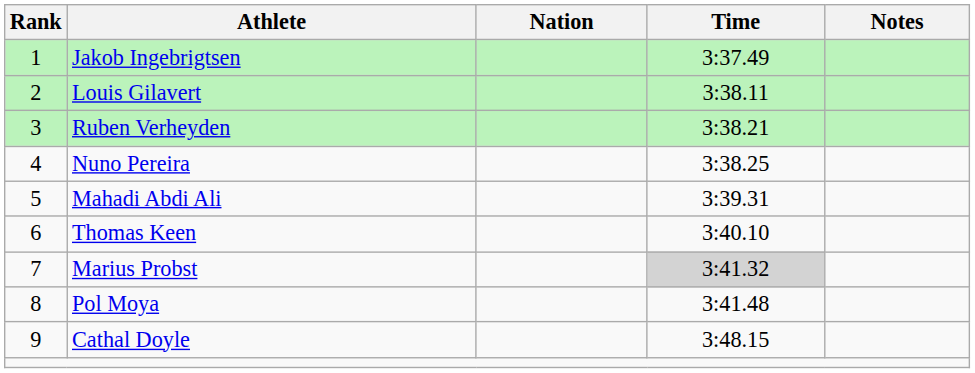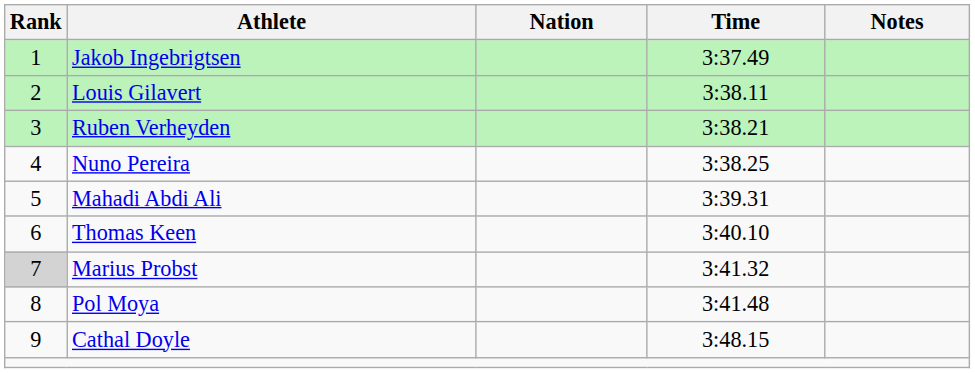(36, 269) no background -> (36, 269) lightgrey background
(736, 269) lightgrey background -> (736, 269) no background
